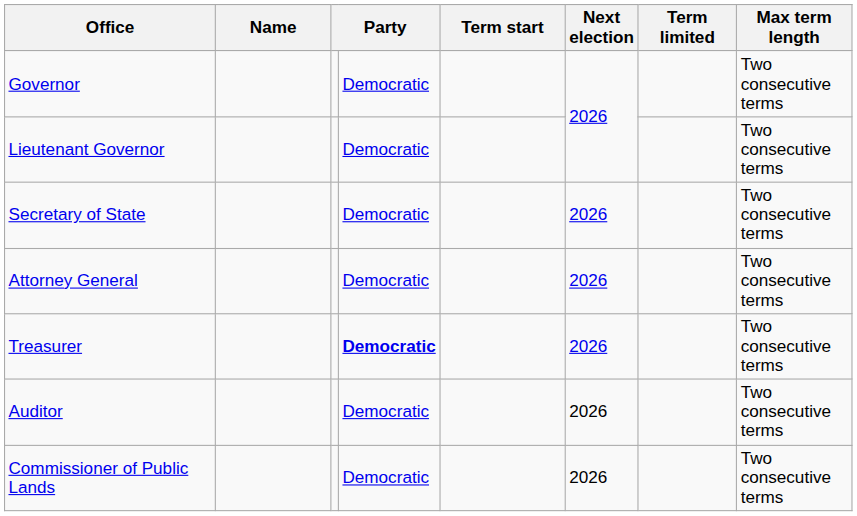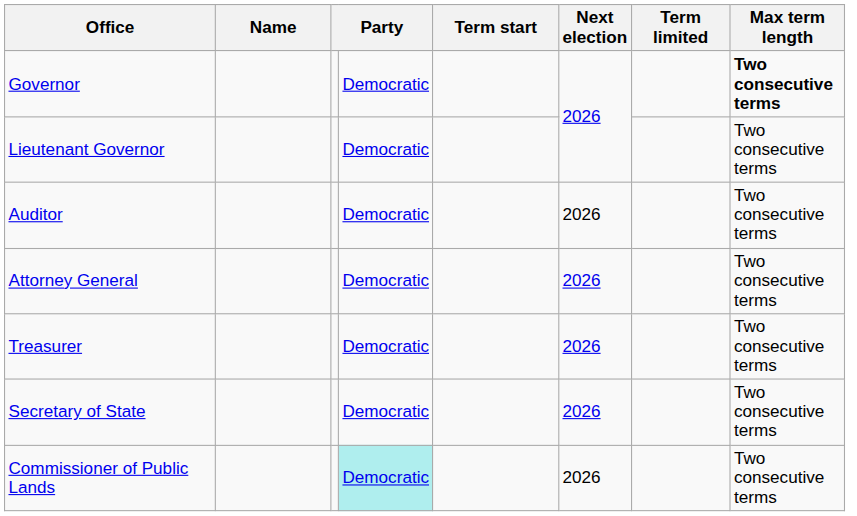(786, 83) normal -> (783, 83) bold
rows swapped: (77, 215) <-> (36, 412)
(389, 346) bold -> (386, 346) normal
(386, 477) no background -> (386, 477) paleturquoise background
